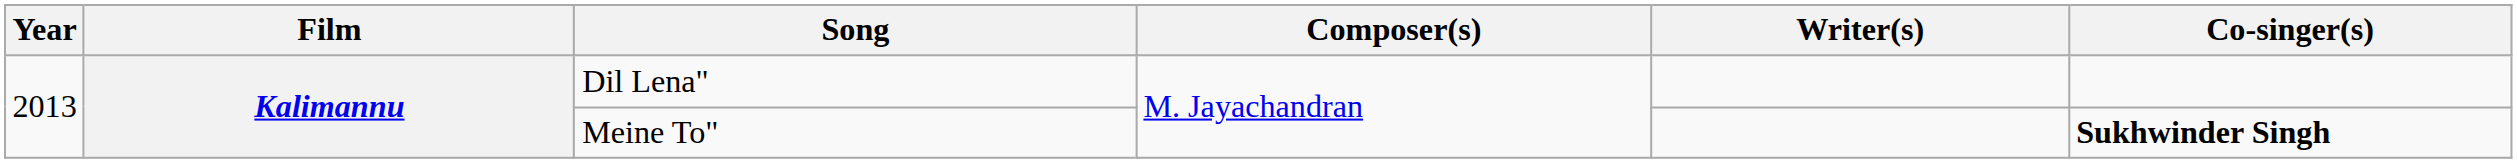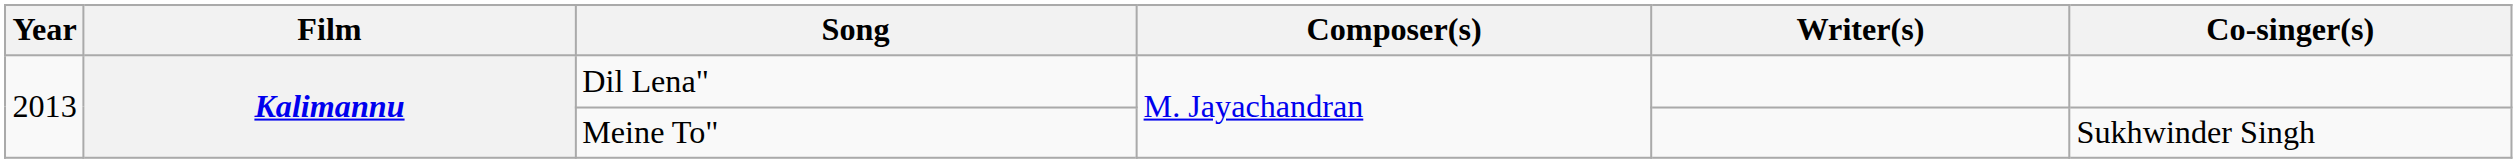(2203, 132) bold -> (2196, 132) normal
